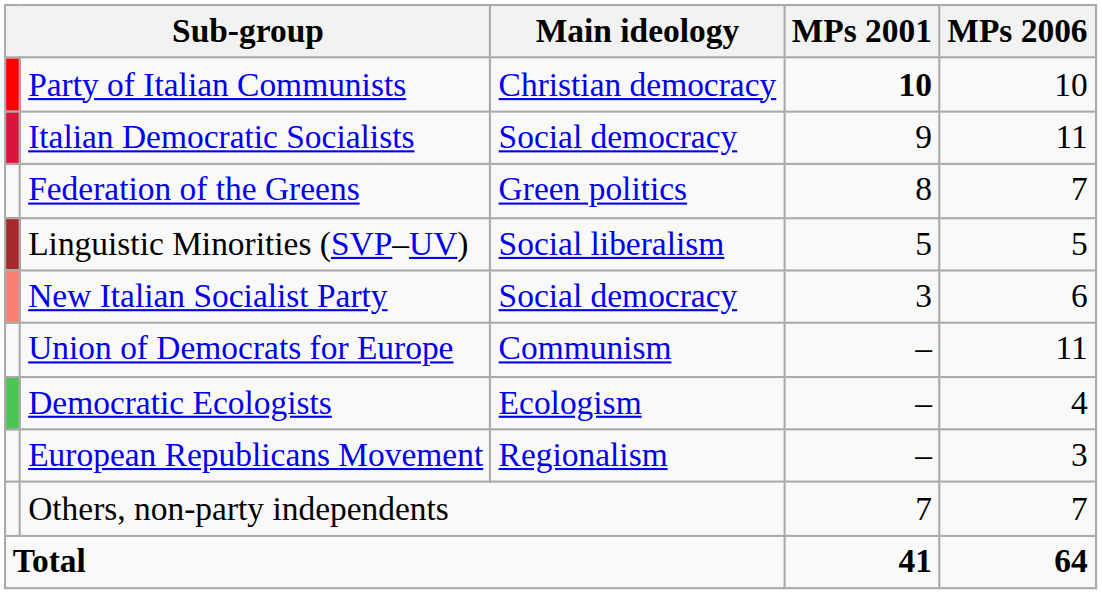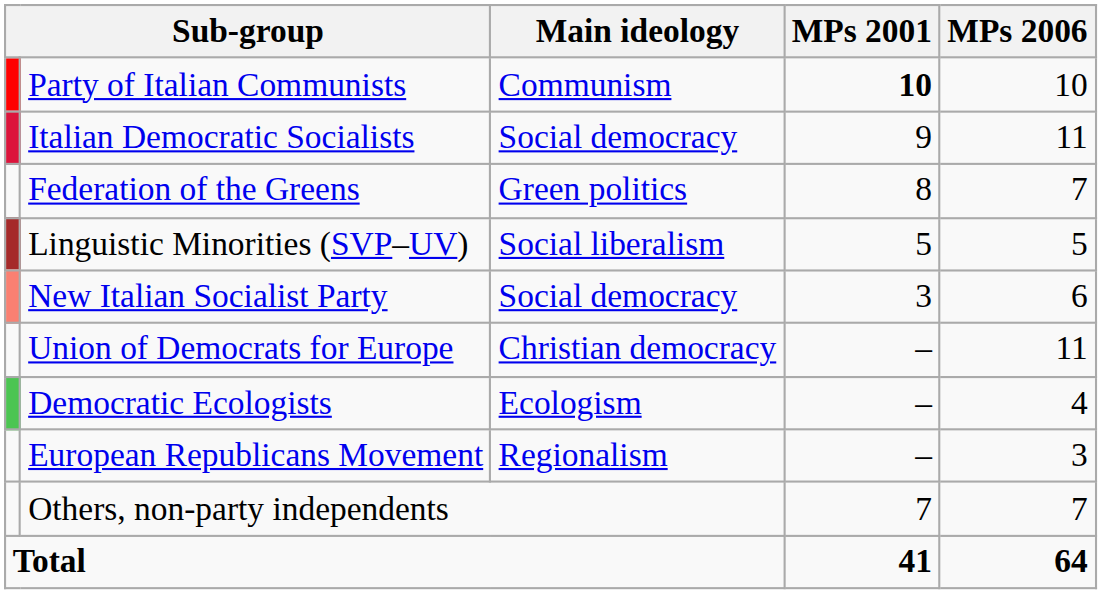(637, 84) Christian democracy -> (585, 84) Communism
(585, 349) Communism -> (637, 349) Christian democracy
